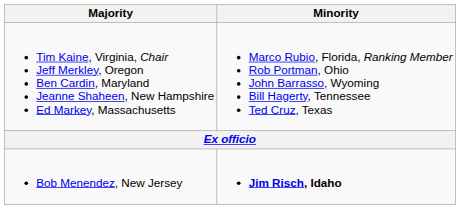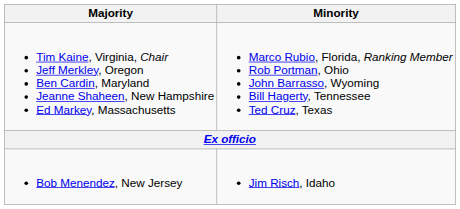(336, 183) bold -> (336, 183) normal
